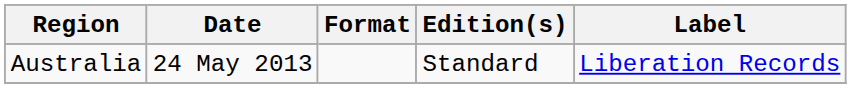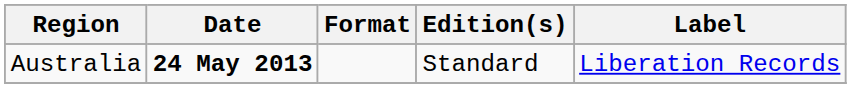(233, 64) normal -> (233, 64) bold
